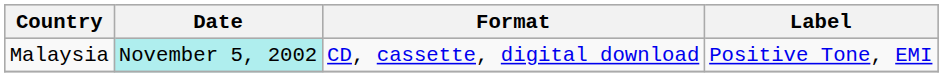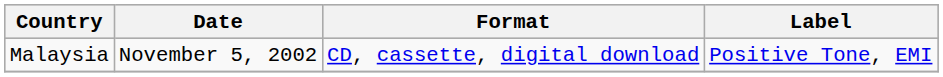(218, 55) paleturquoise background -> (218, 55) no background
